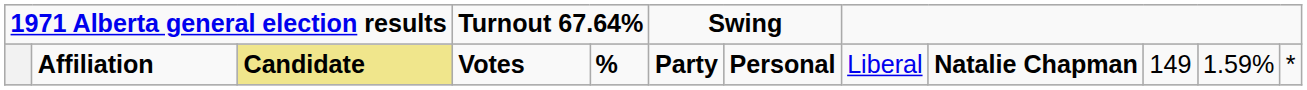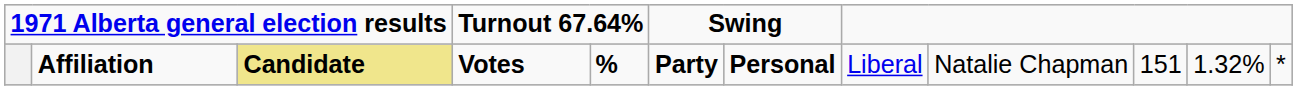(1036, 64) bold -> (1031, 64) normal
(1170, 64) 149 -> (1161, 64) 151
(1239, 64) 1.59% -> (1229, 64) 1.32%
